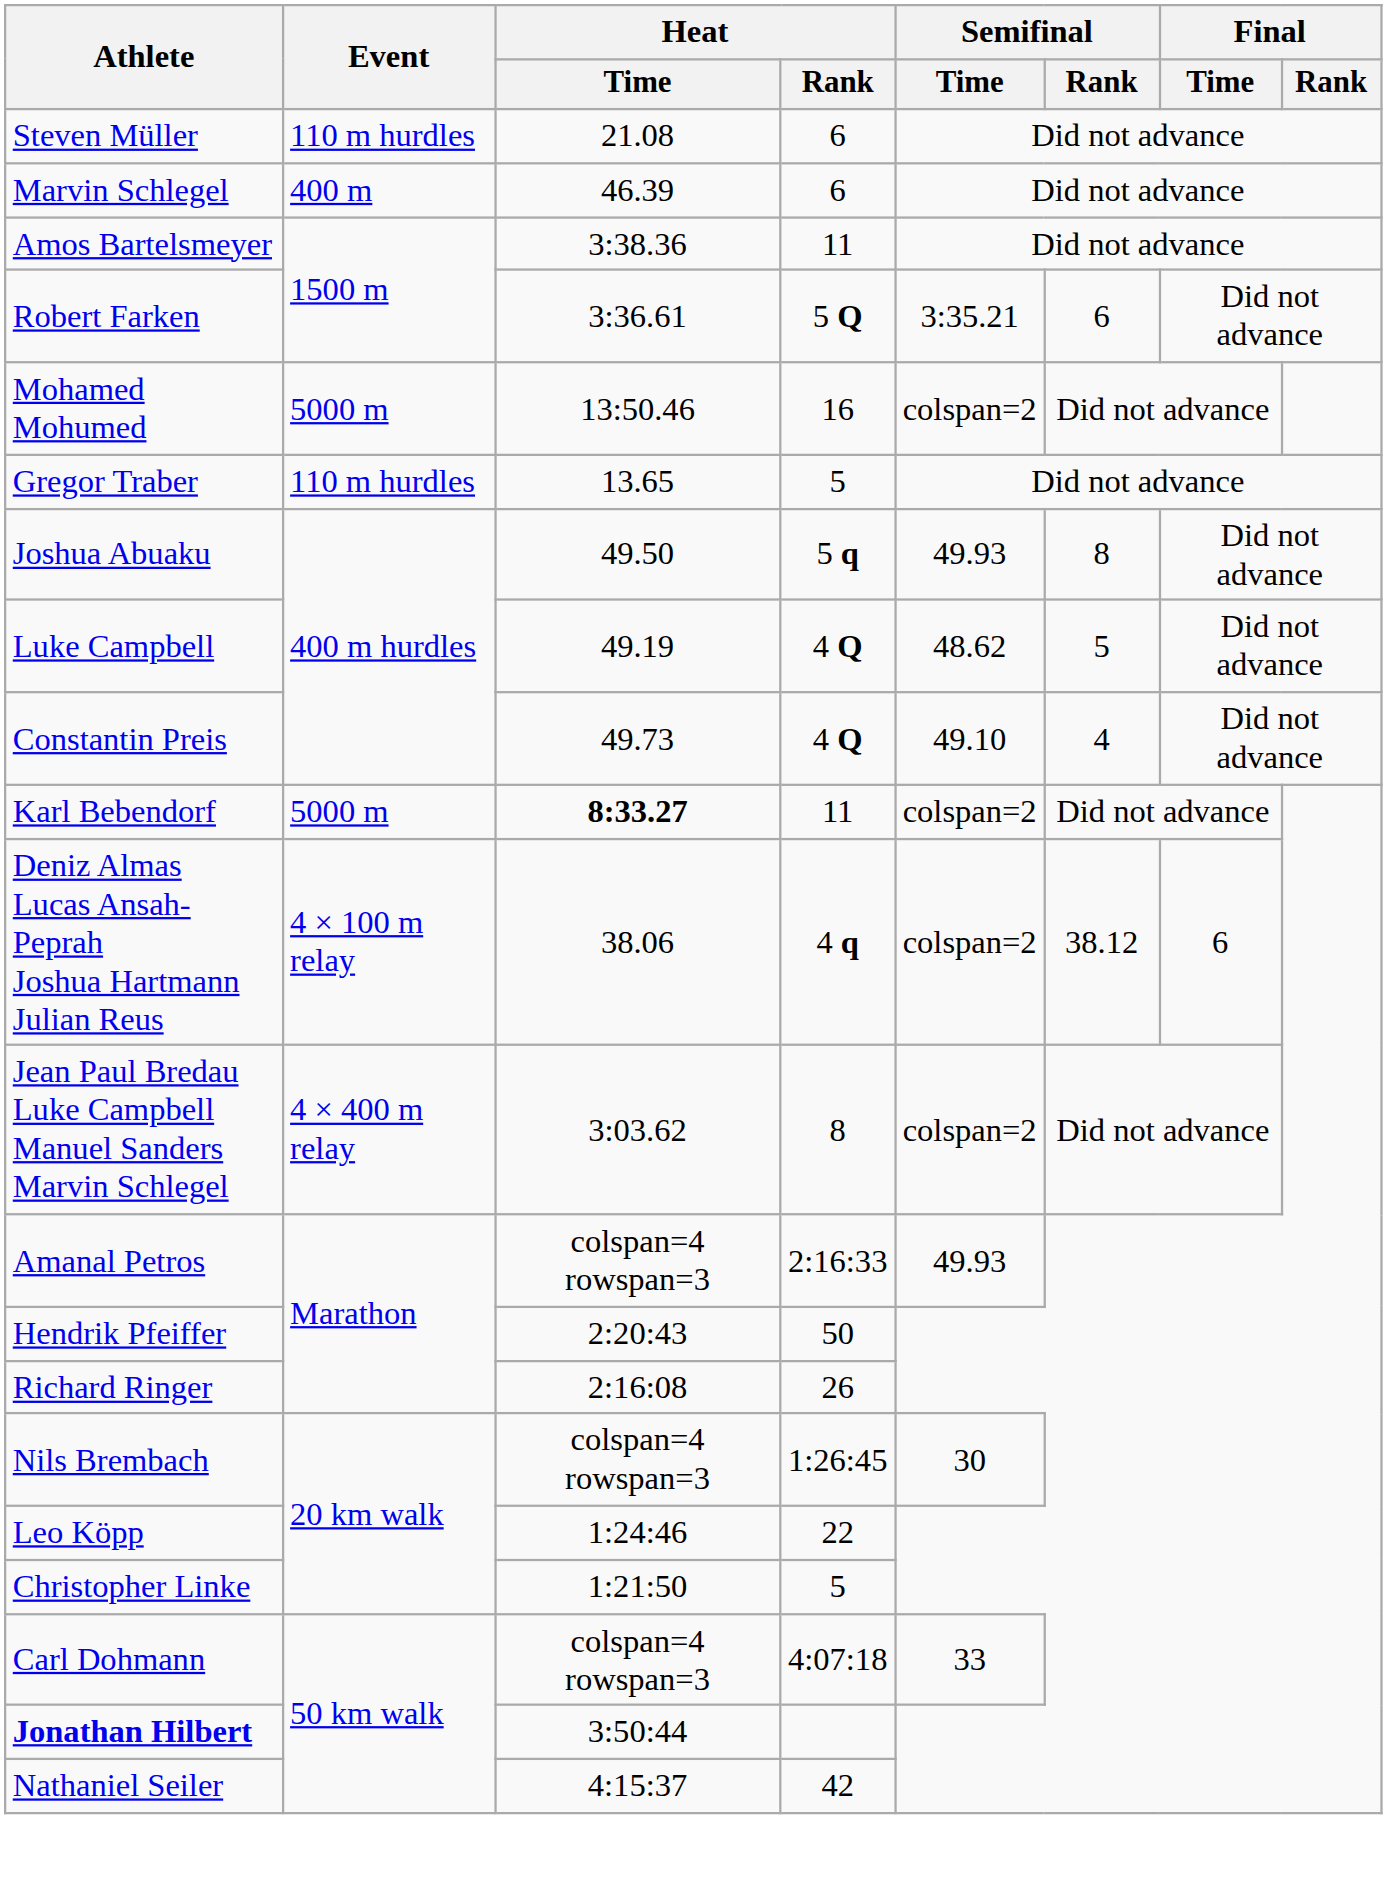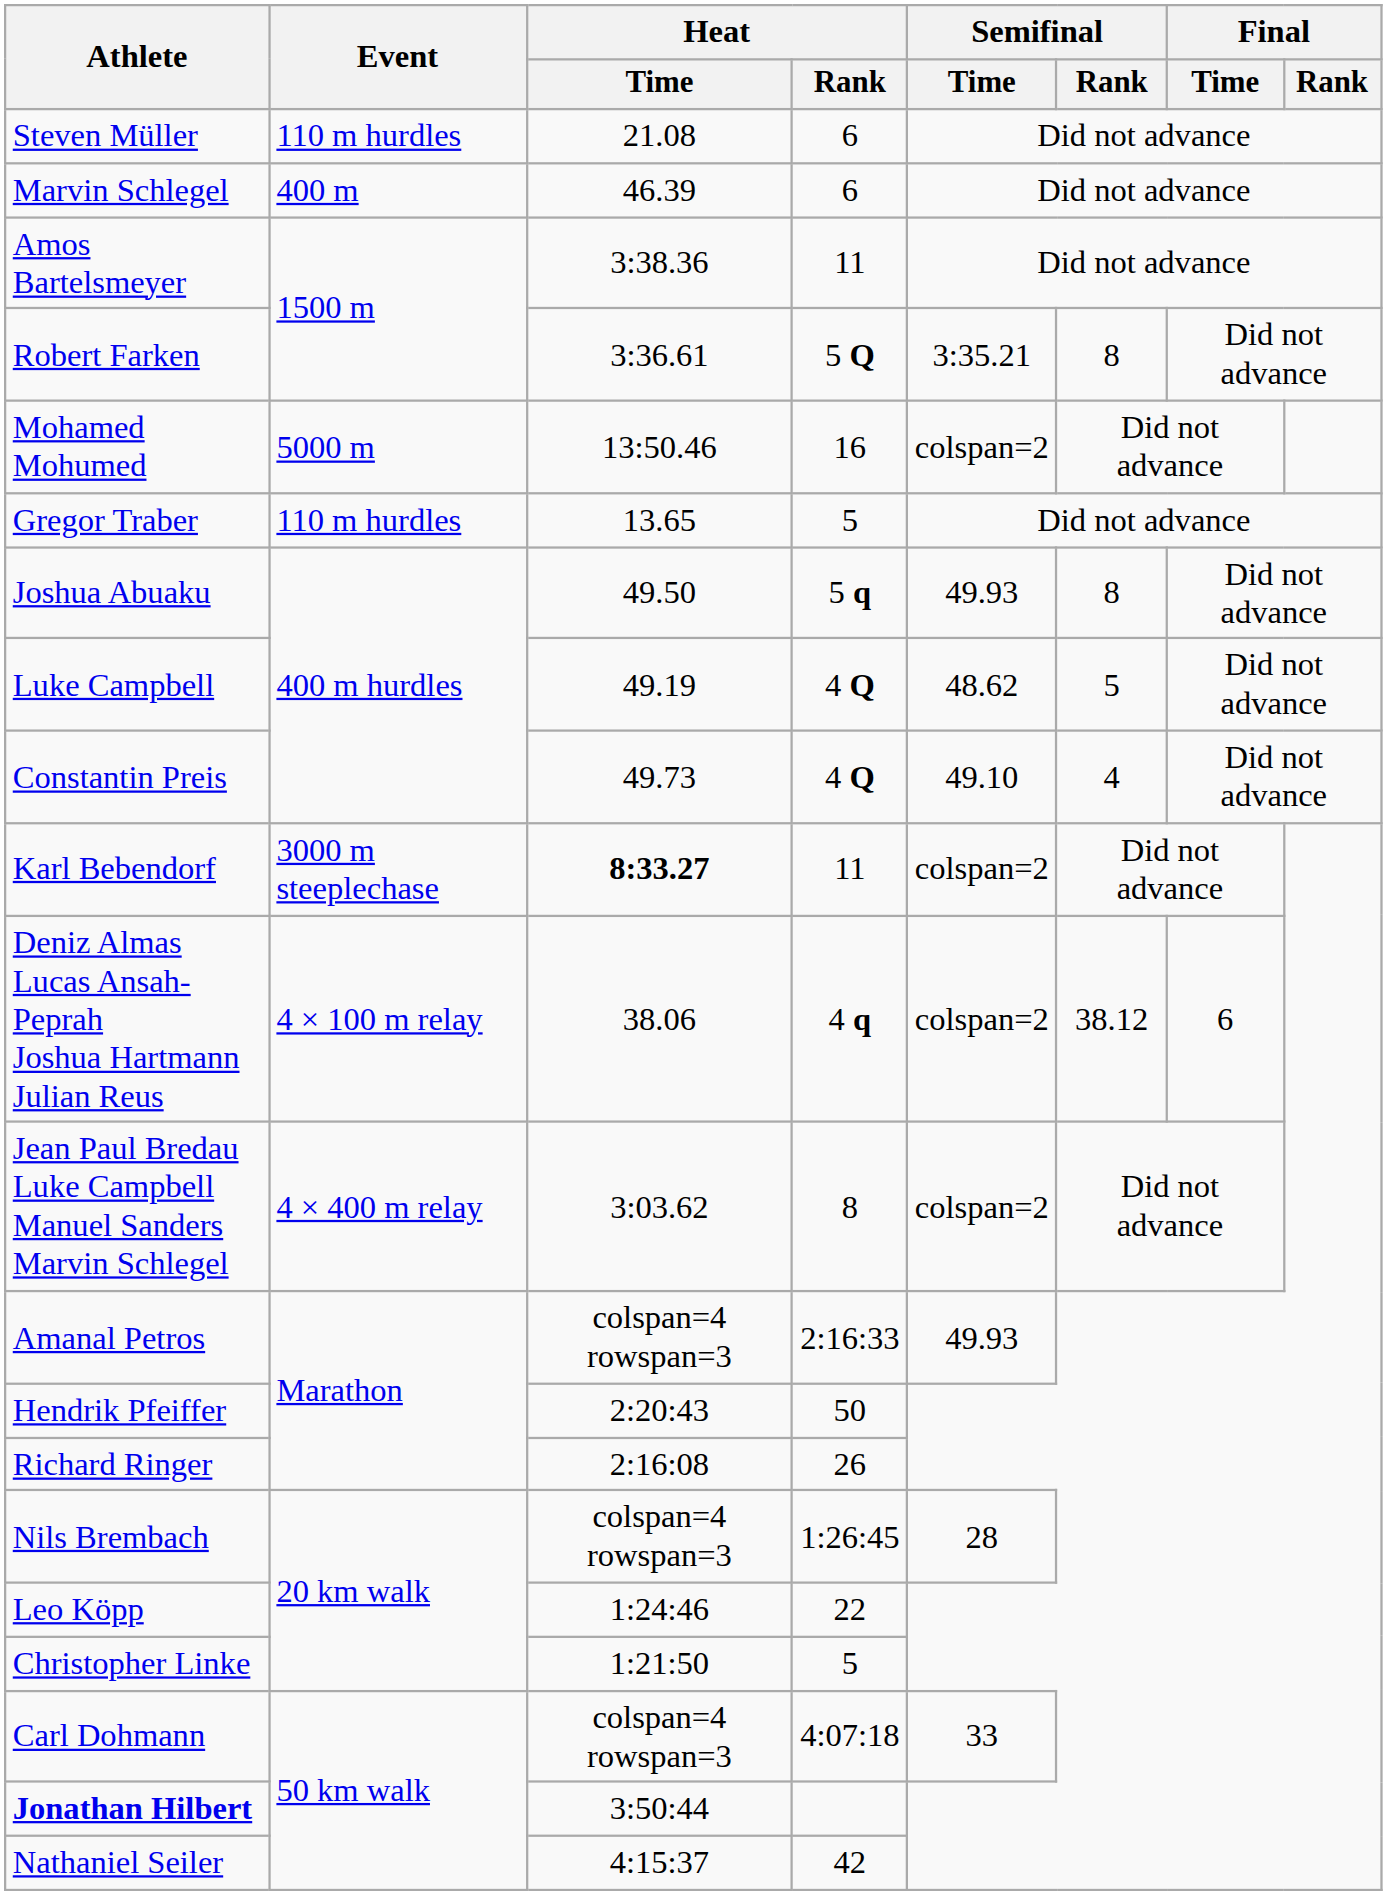(1102, 316) 6 -> (1112, 354) 8
(339, 811) 5000 m -> (358, 868) 3000 m steeplechase
(970, 1459) 30 -> (982, 1536) 28
